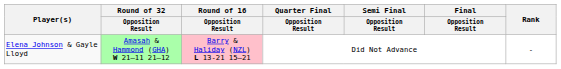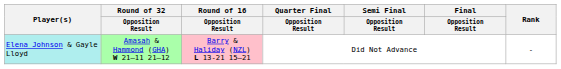(52, 49) no background -> (52, 49) paleturquoise background
